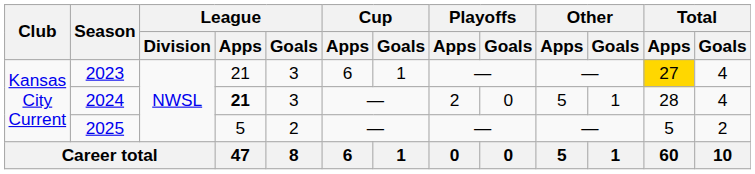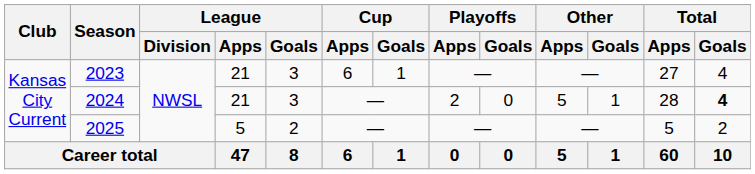(669, 73) gold background -> (669, 73) no background
(240, 100) bold -> (240, 100) normal
(723, 100) normal -> (723, 100) bold
